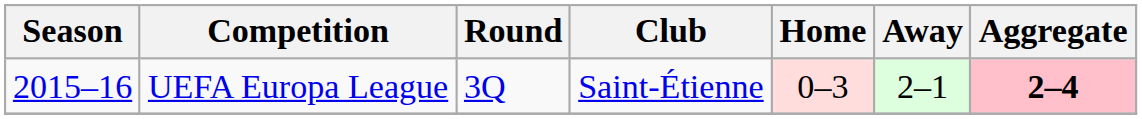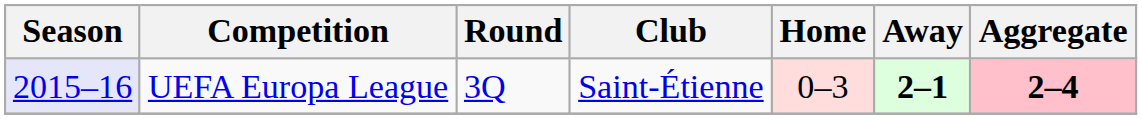(73, 85) no background -> (73, 85) lavender background
(923, 85) normal -> (923, 85) bold
